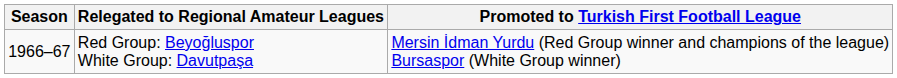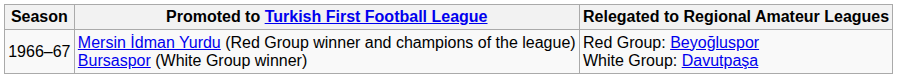columns swapped: (640, 17) <-> (231, 17)
